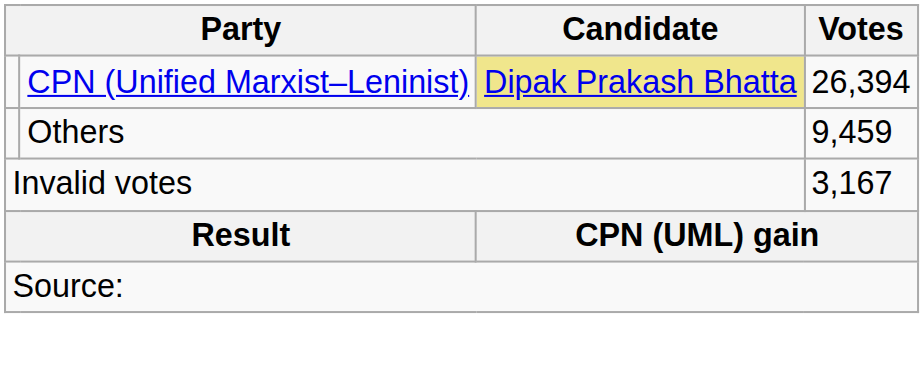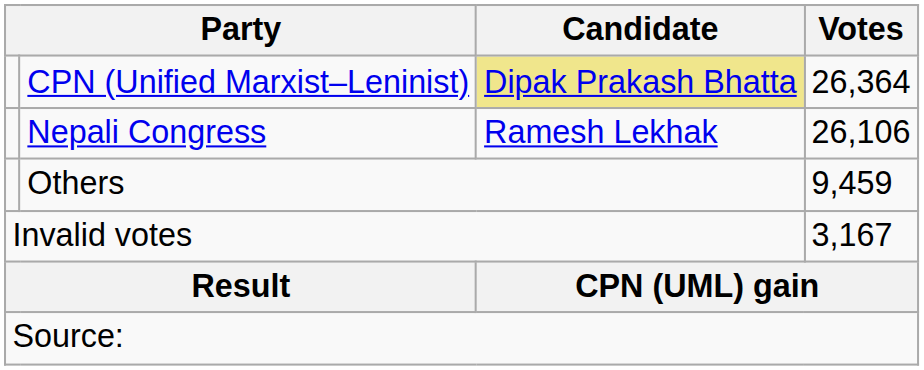(861, 81) 26,394 -> (861, 81) 26,364
+ row: (147, 132)
